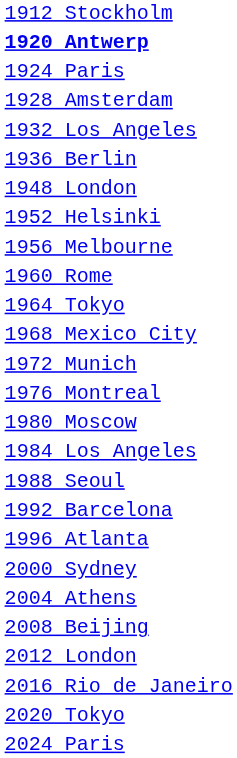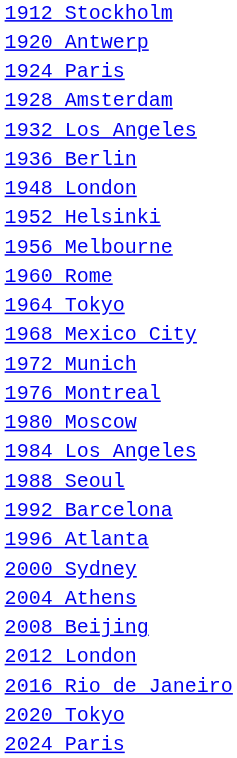(77, 42) bold -> (77, 42) normal
